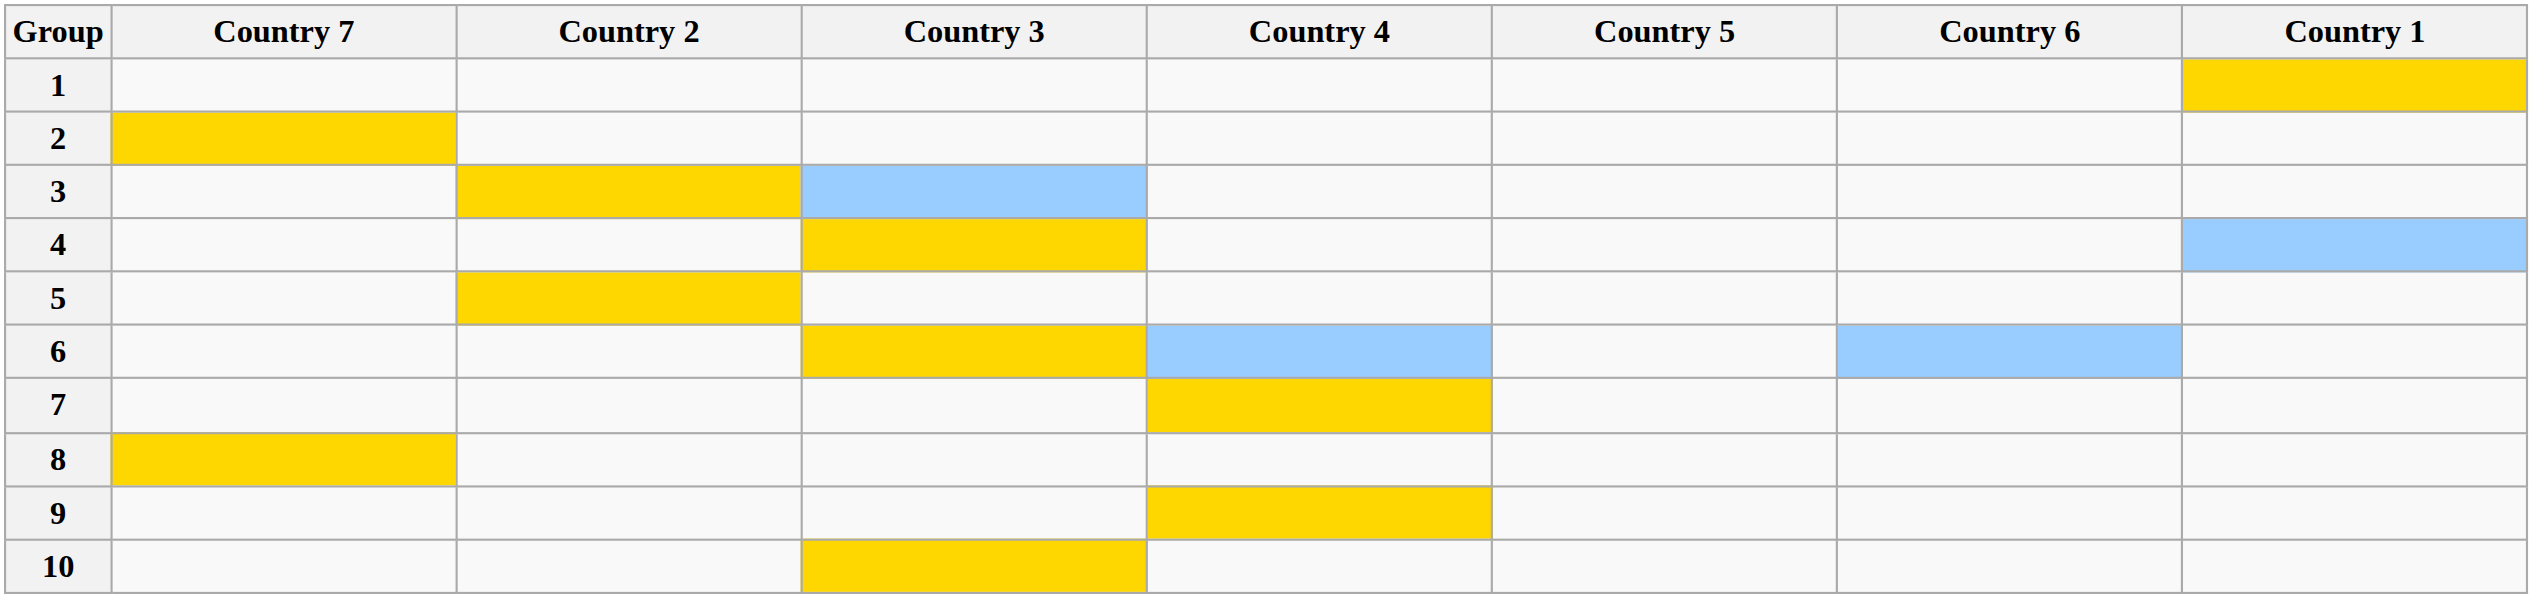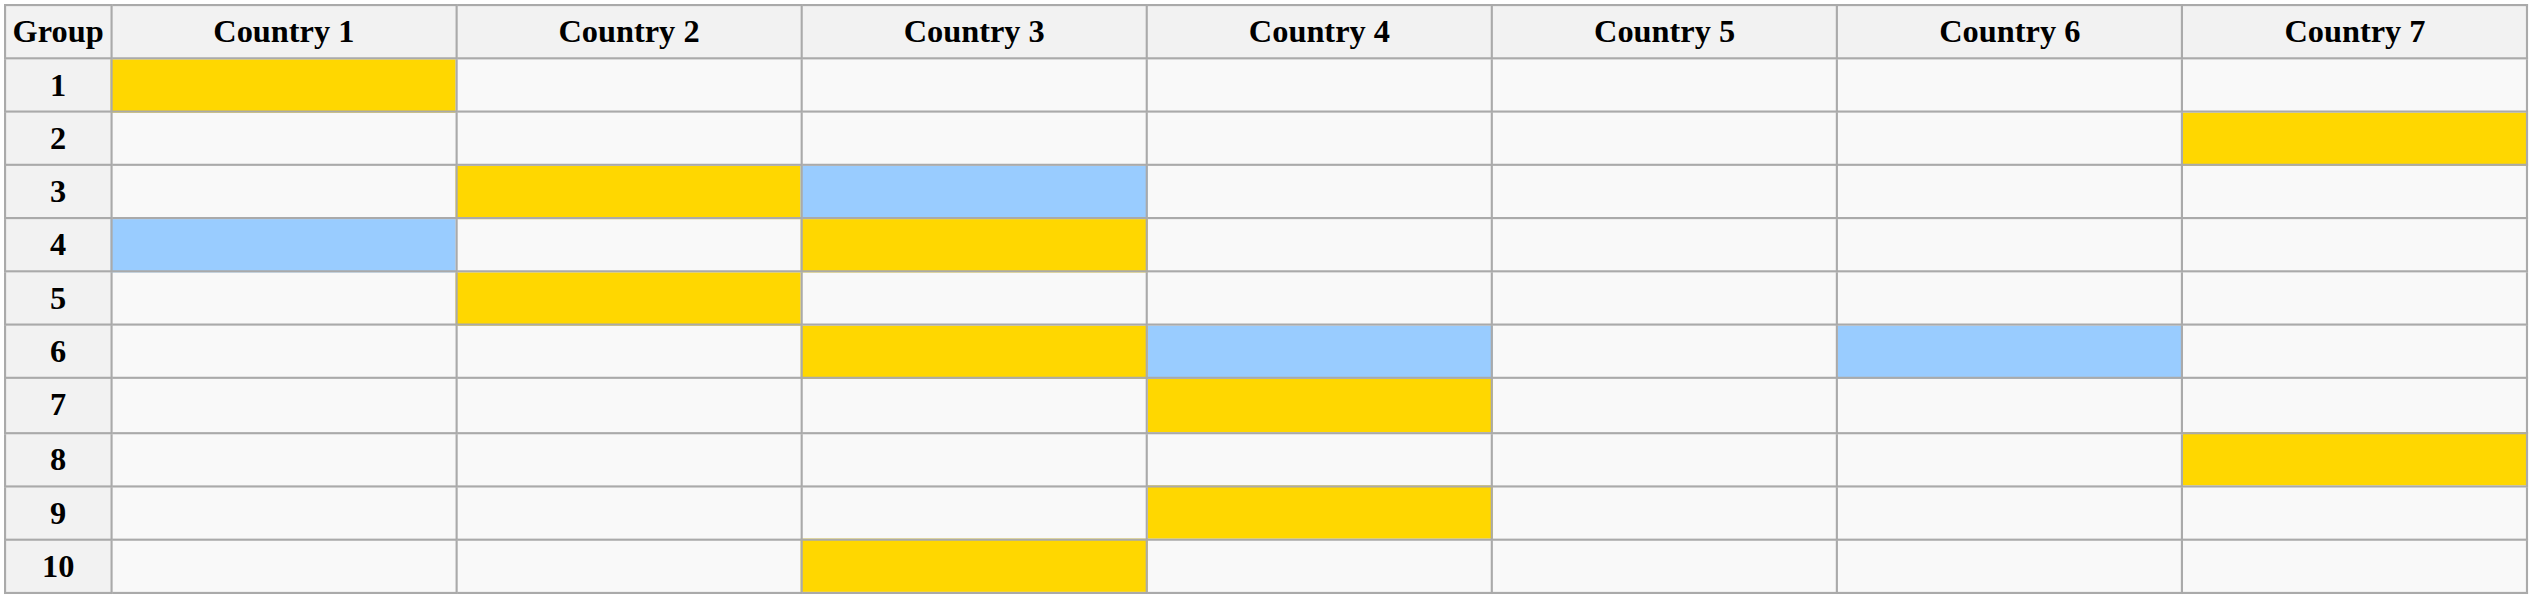columns swapped: (2355, 31) <-> (284, 31)
